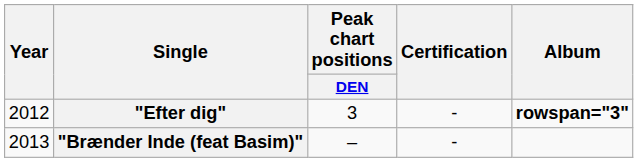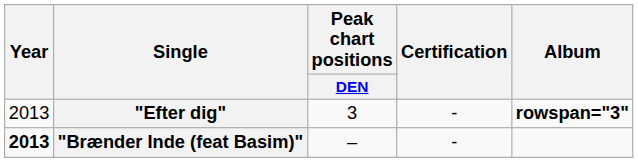(29, 113) 2012 -> (29, 113) 2013
(29, 142) normal -> (29, 142) bold
